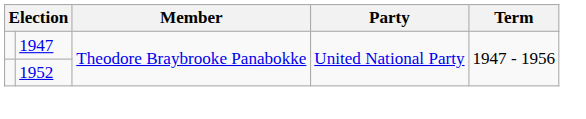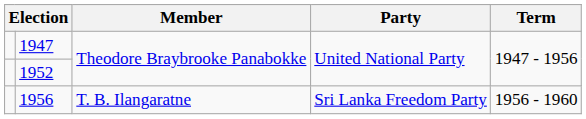+ row: (36, 99)
